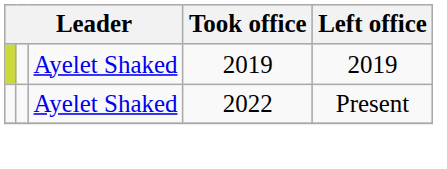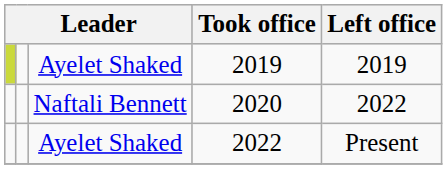+ row: (257, 103)
